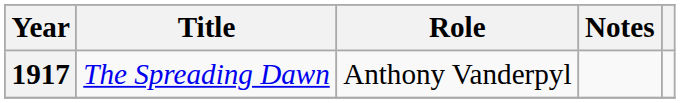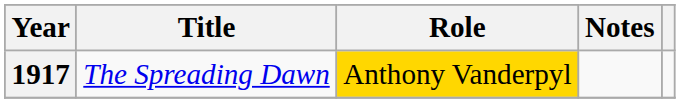(457, 73) no background -> (457, 73) gold background
